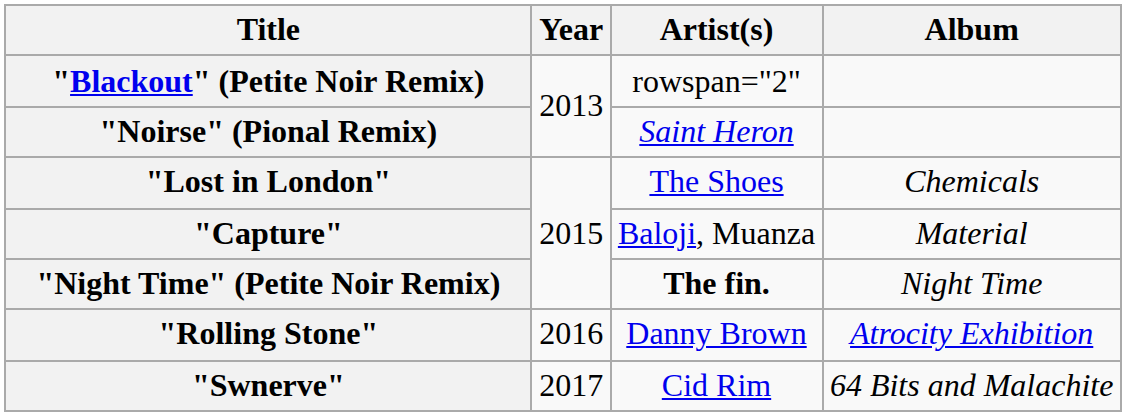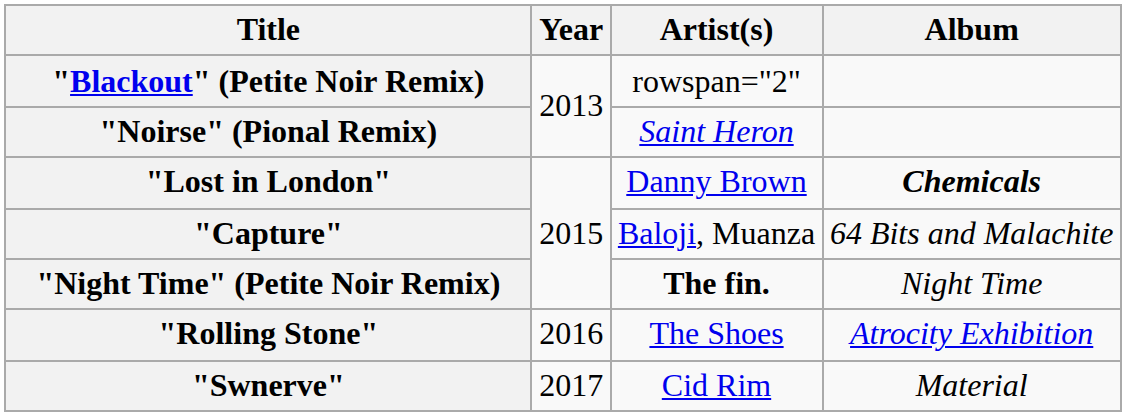(717, 182) The Shoes -> (716, 182) Danny Brown
(972, 182) normal -> (972, 182) bold
(972, 232) Material -> (972, 232) 64 Bits and Malachite
(716, 334) Danny Brown -> (717, 334) The Shoes
(972, 385) 64 Bits and Malachite -> (972, 385) Material
